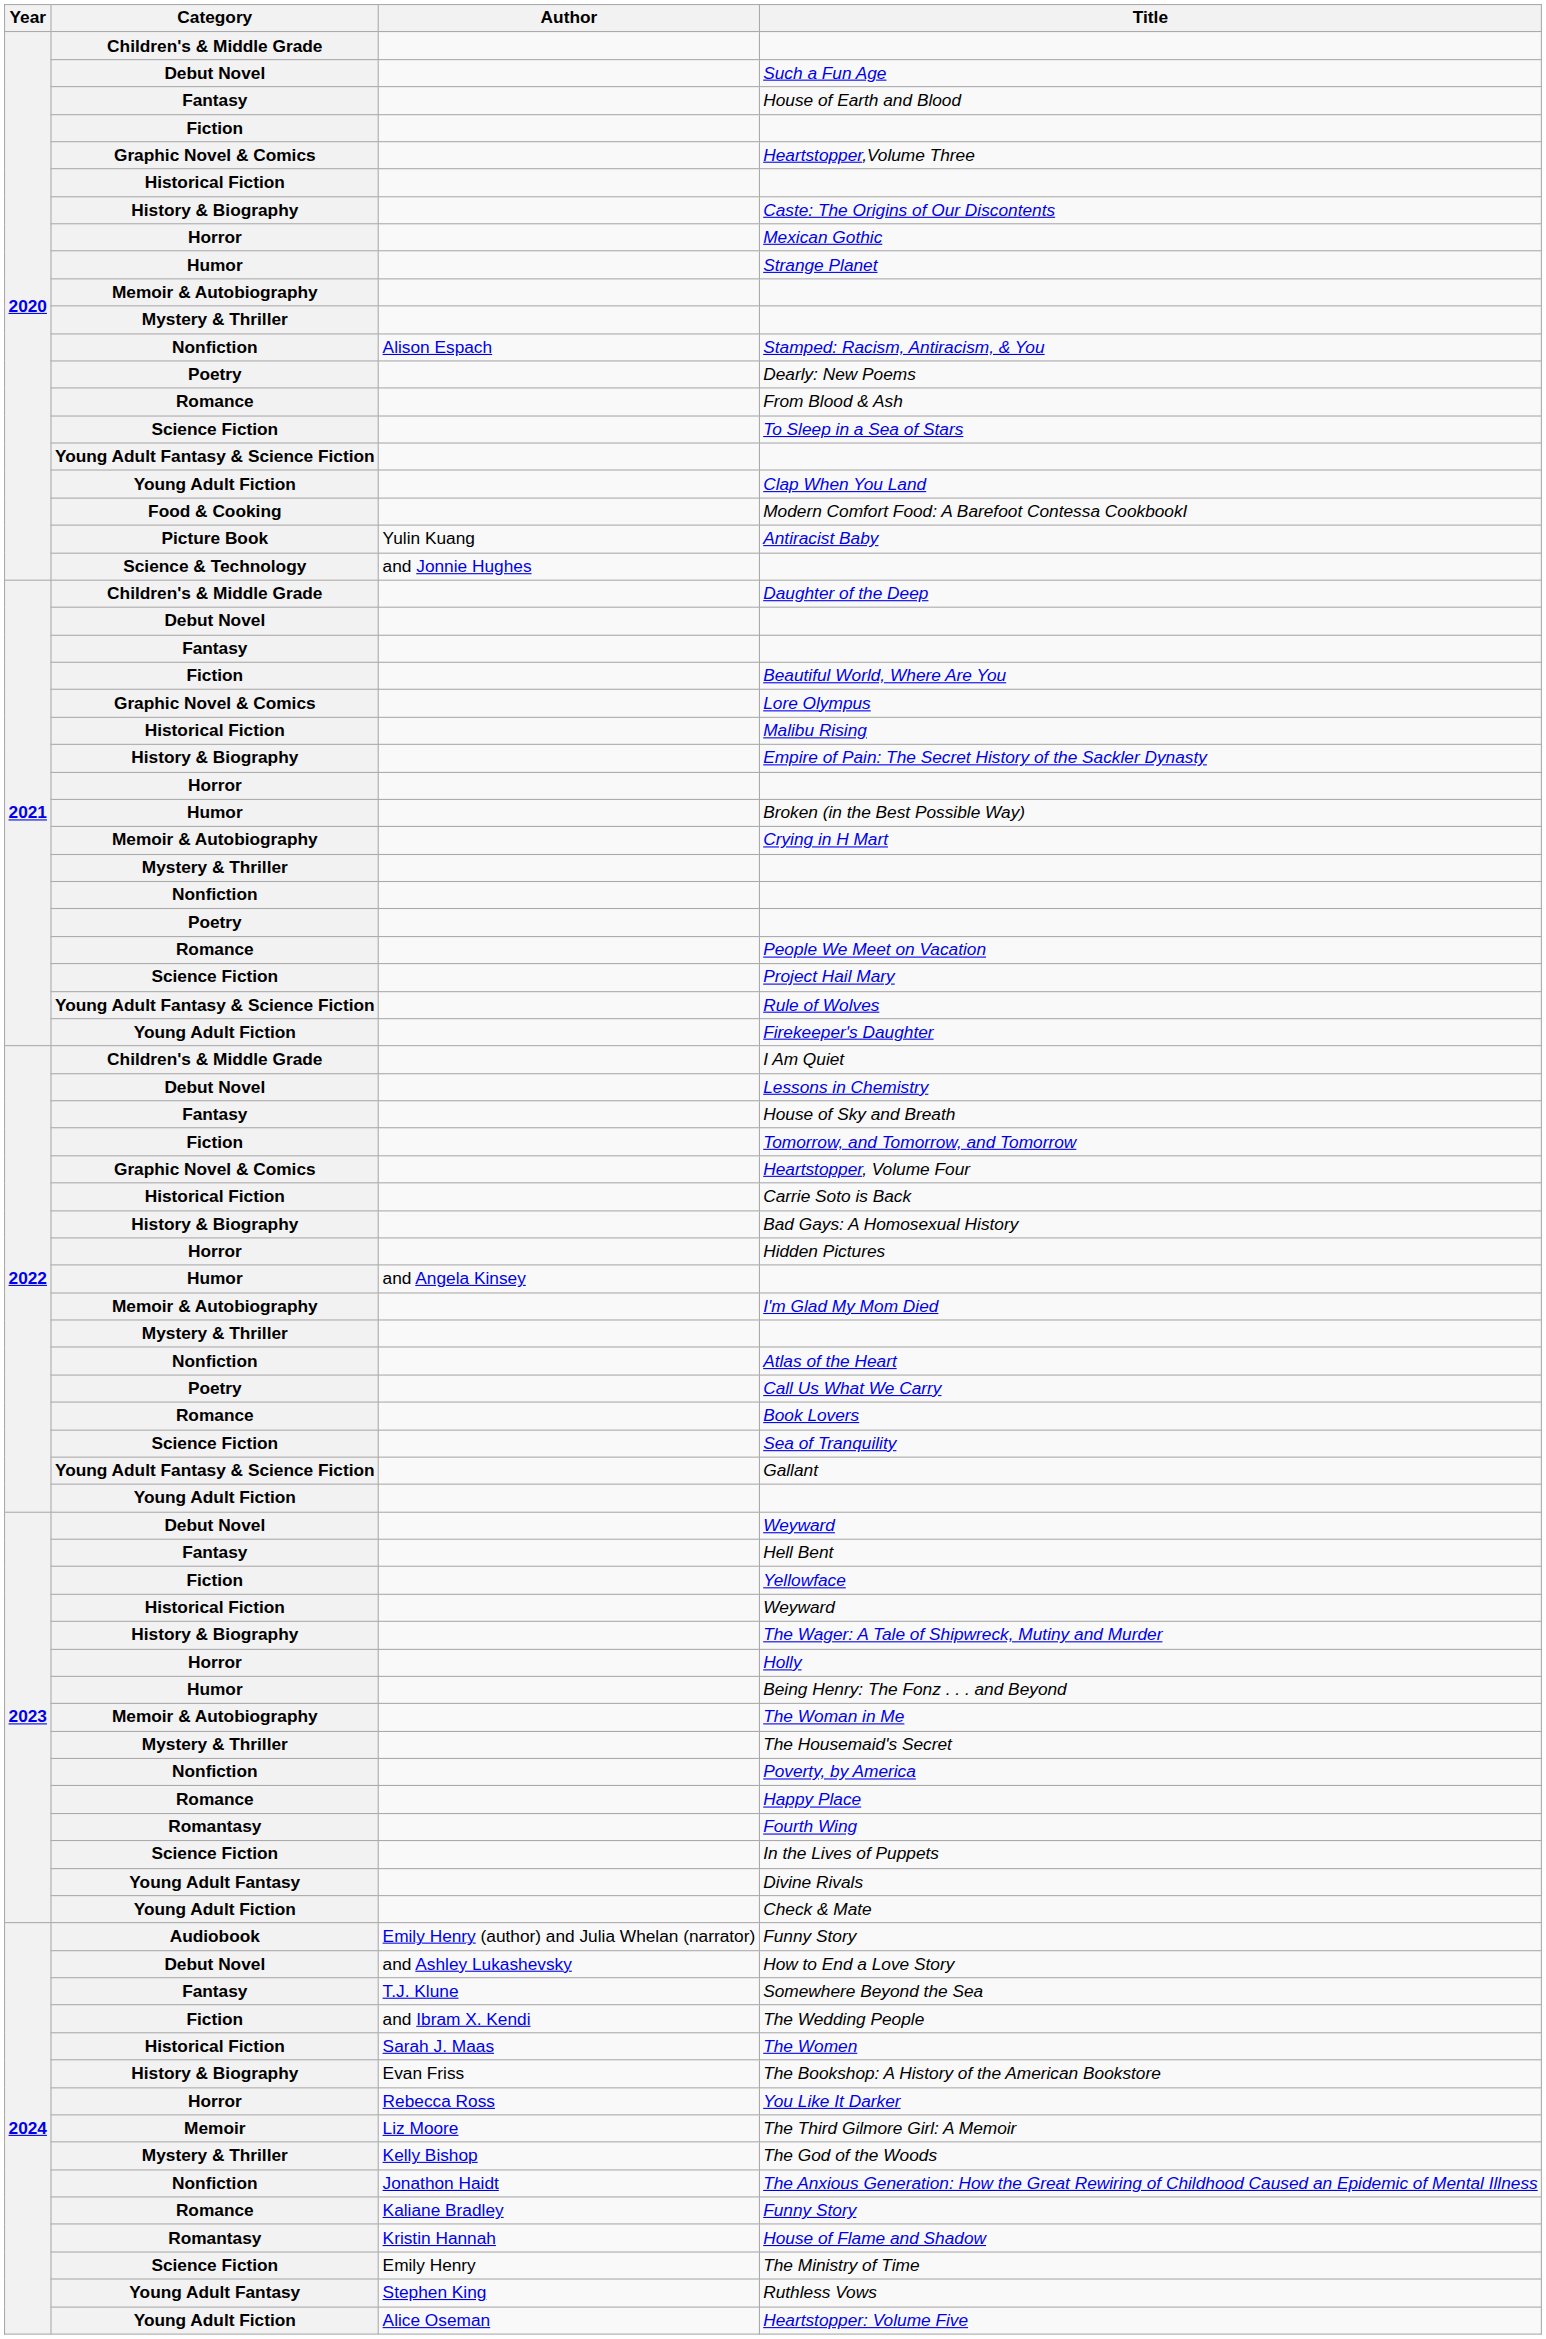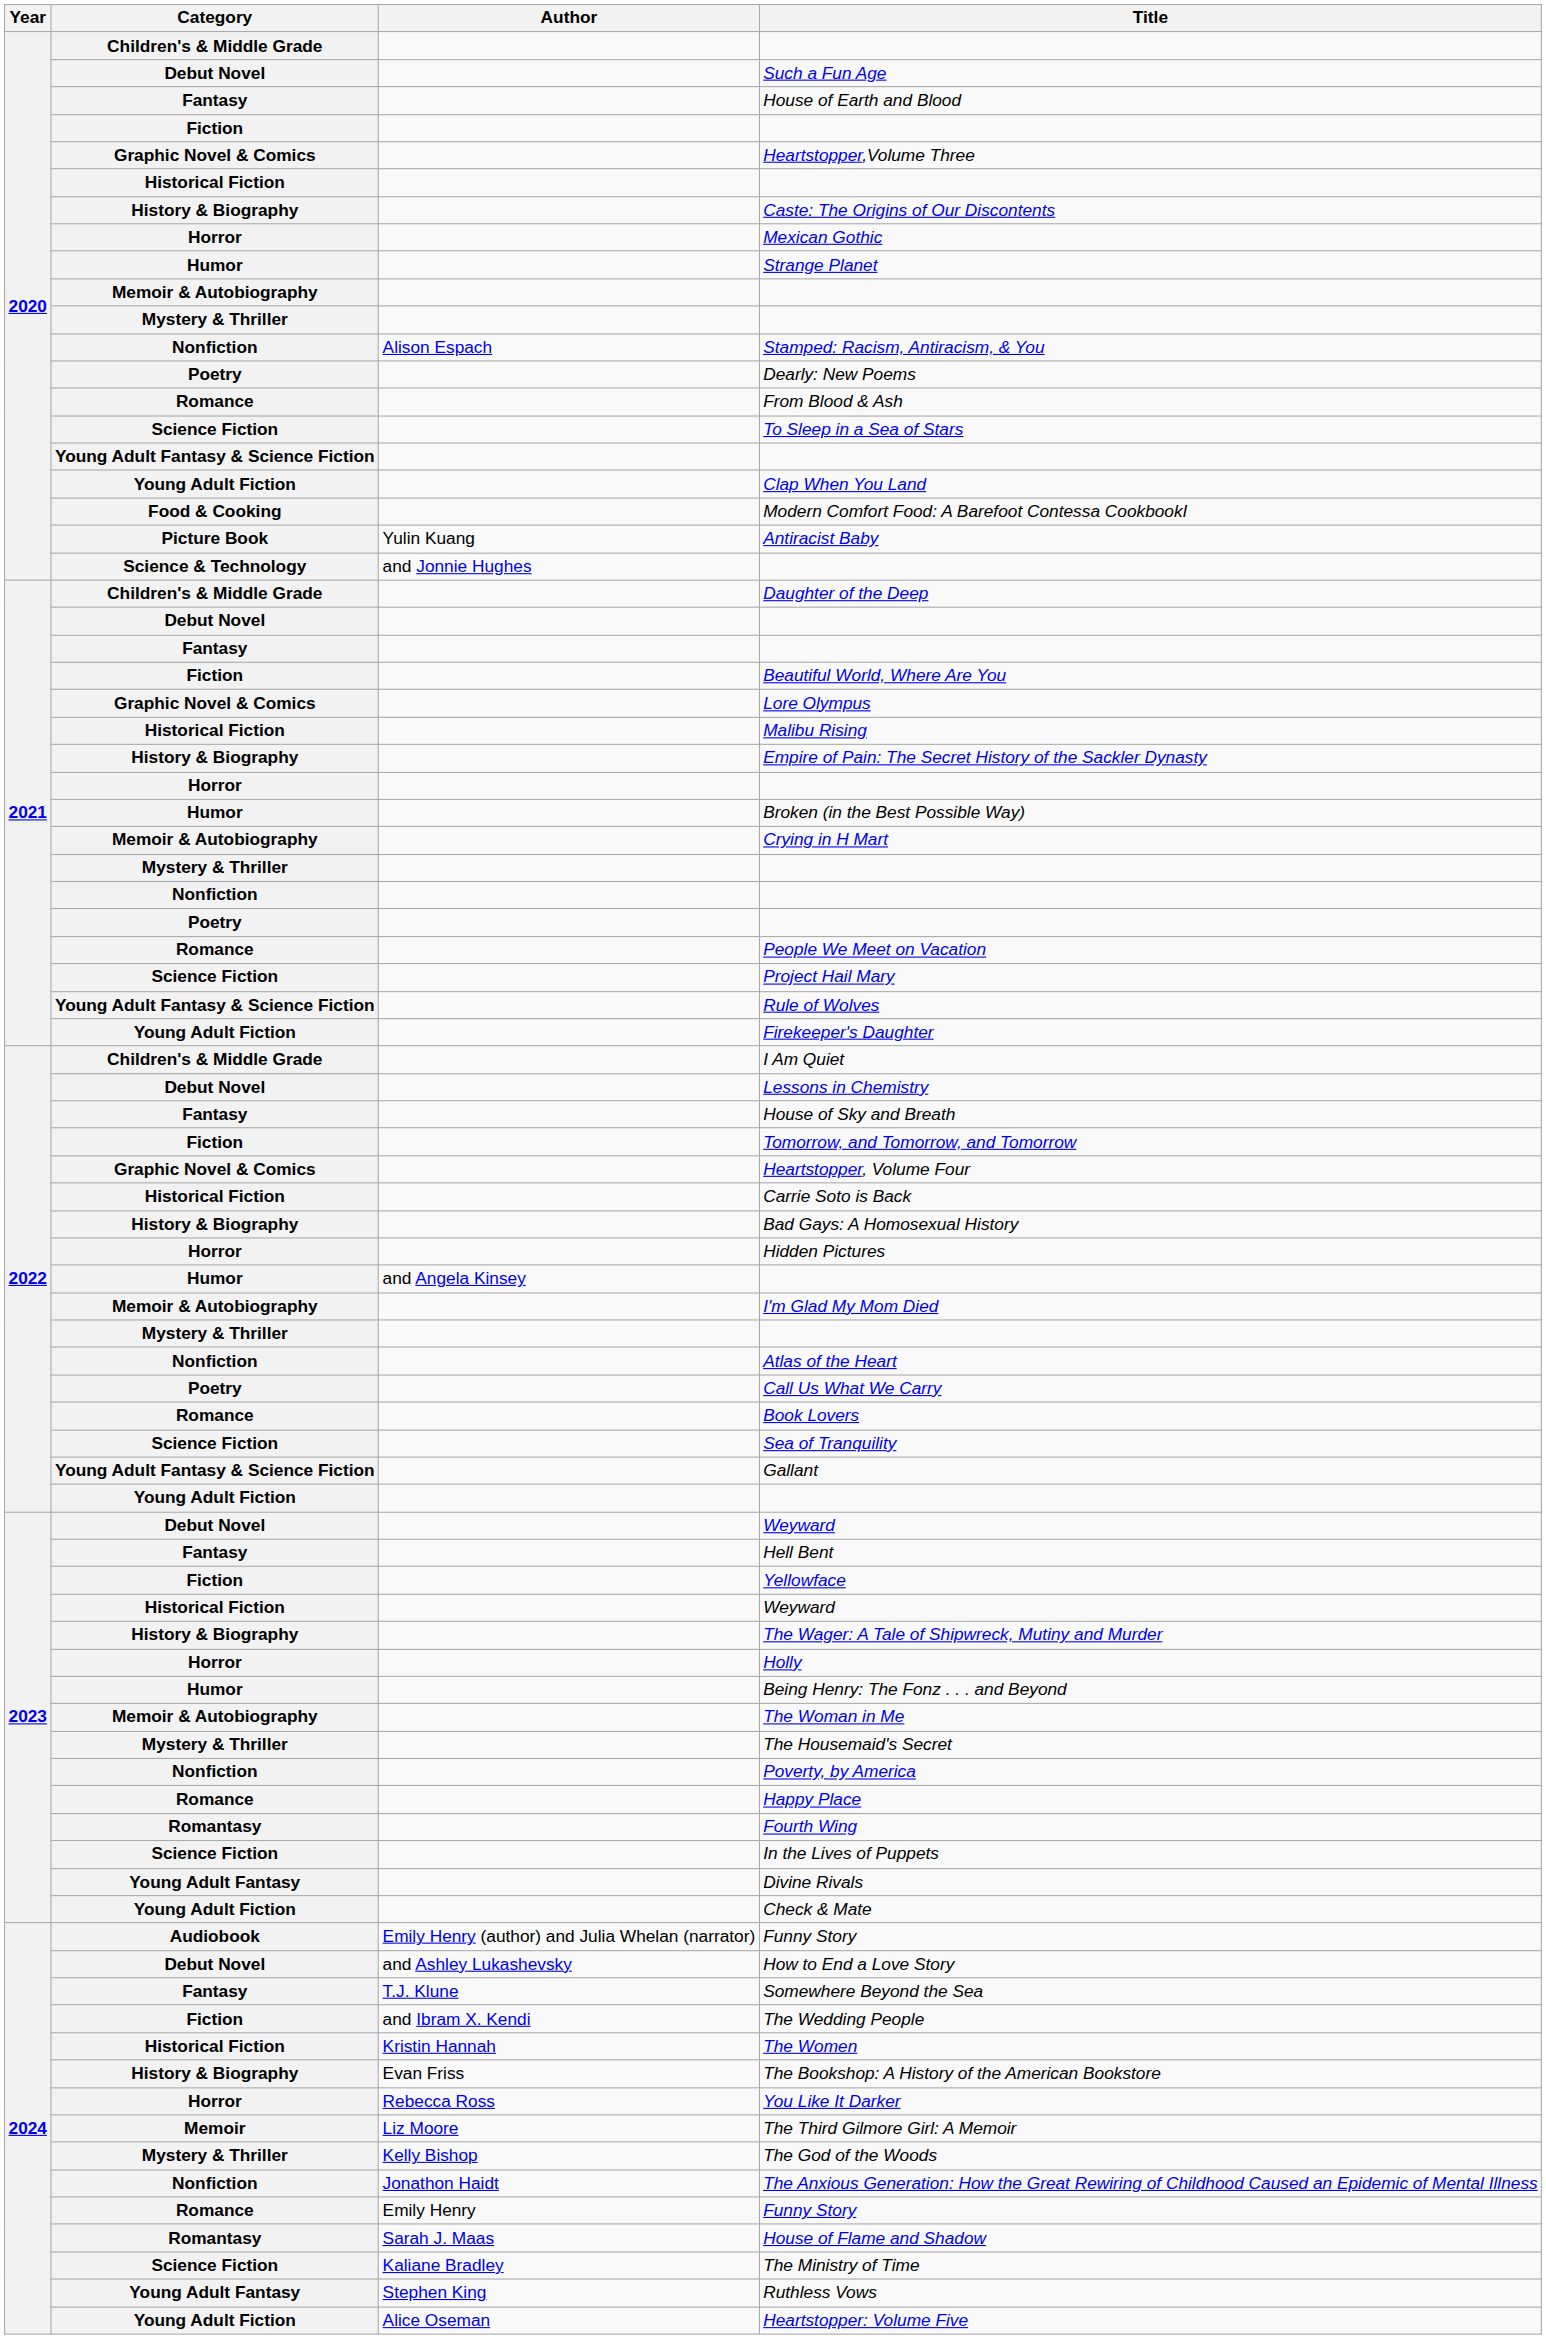(438, 2046) Sarah J. Maas -> (439, 2046) Kristin Hannah
(443, 2210) Kaliane Bradley -> (429, 2210) Emily Henry
(439, 2238) Kristin Hannah -> (438, 2238) Sarah J. Maas
(429, 2265) Emily Henry -> (443, 2265) Kaliane Bradley
